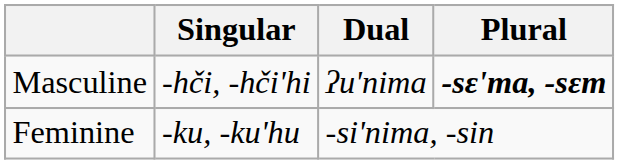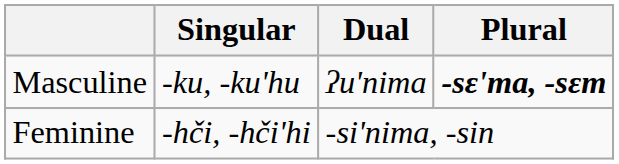(236, 81) -hči, -hči'hi -> (231, 81) -ku, -ku'hu
(231, 132) -ku, -ku'hu -> (236, 132) -hči, -hči'hi
